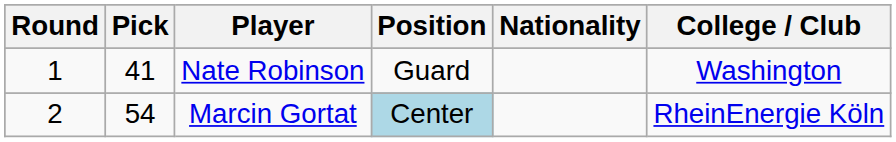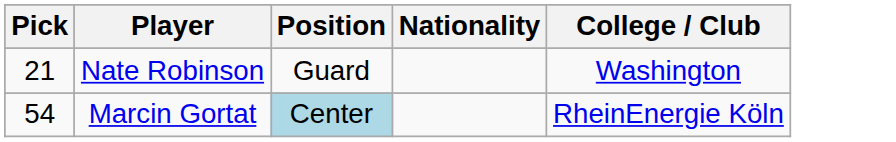- column: (55, 26)
(140, 70) 41 -> (40, 70) 21
